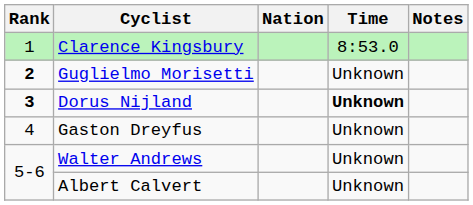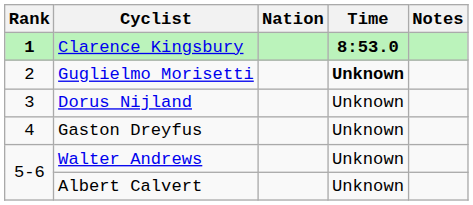(29, 47) normal -> (29, 47) bold
(368, 47) normal -> (368, 47) bold
(29, 75) bold -> (29, 75) normal
(368, 75) normal -> (368, 75) bold
(29, 103) bold -> (29, 103) normal
(368, 103) bold -> (368, 103) normal
